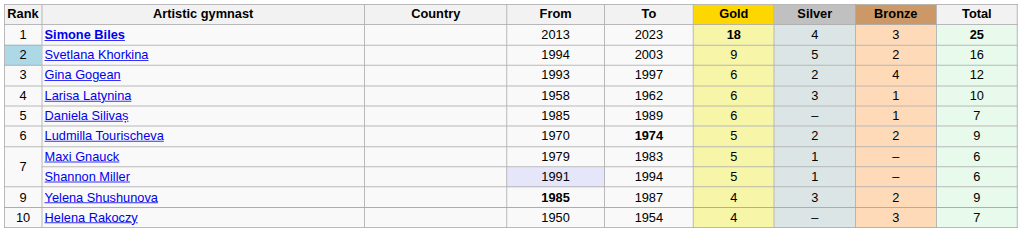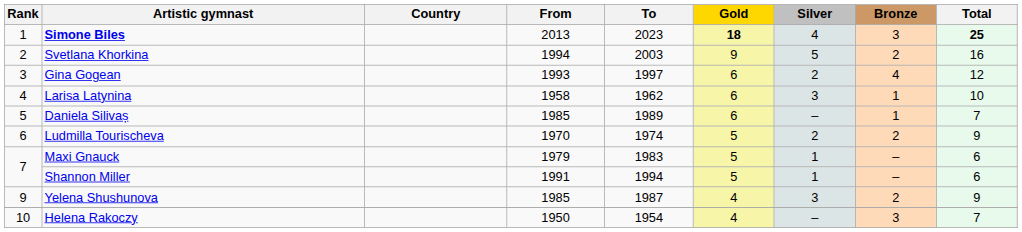(23, 55) lightblue background -> (23, 55) no background
(649, 136) bold -> (649, 136) normal
(556, 177) lavender background -> (556, 177) no background
(556, 197) bold -> (556, 197) normal
